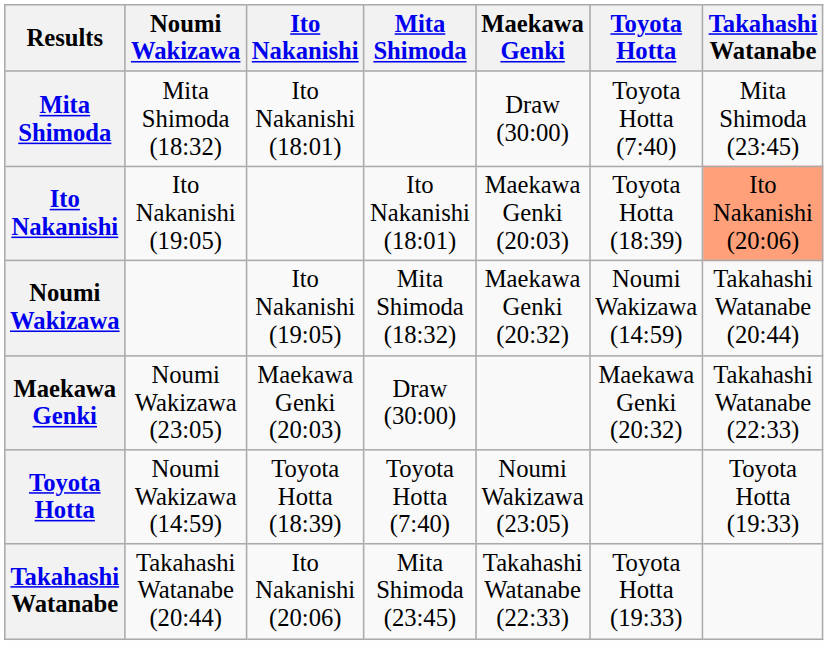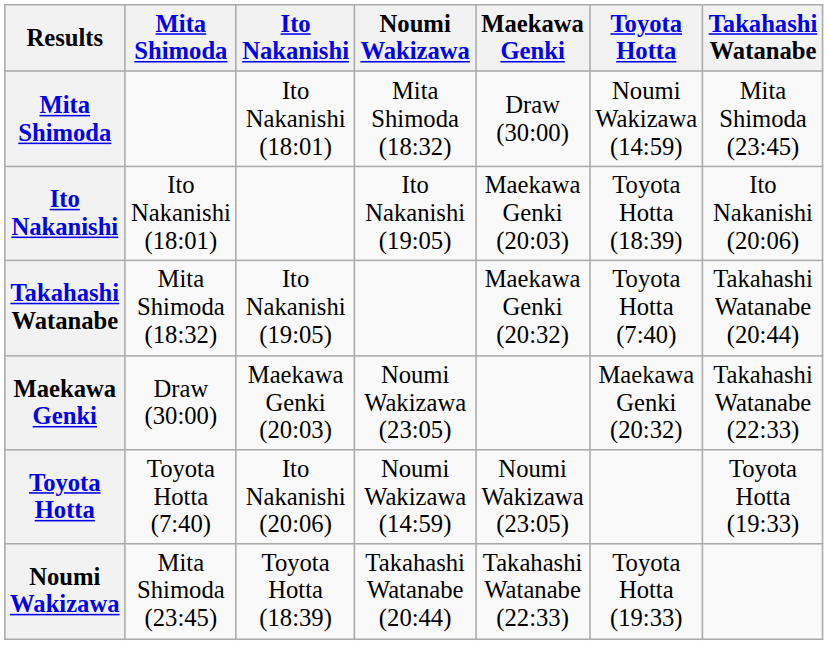columns swapped: (420, 37) <-> (186, 37)
(646, 118) Toyota Hotta (7:40) -> (646, 118) Noumi Wakizawa (14:59)
(763, 213) lightsalmon background -> (763, 213) no background
(65, 307) Noumi Wakizawa -> (65, 307) Takahashi Watanabe
(646, 307) Noumi Wakizawa (14:59) -> (646, 307) Toyota Hotta (7:40)
(305, 496) Toyota Hotta (18:39) -> (296, 496) Ito Nakanishi (20:06)
(65, 591) Takahashi Watanabe -> (65, 591) Noumi Wakizawa
(305, 591) Ito Nakanishi (20:06) -> (296, 591) Toyota Hotta (18:39)
